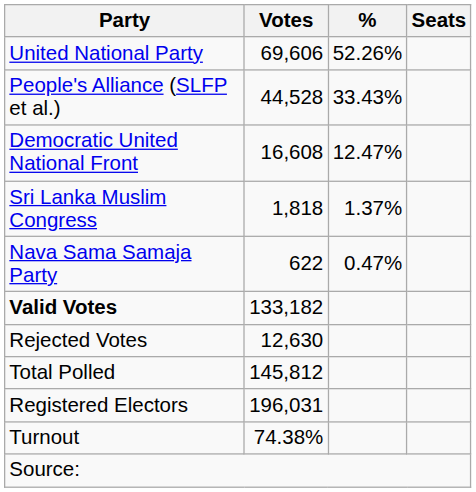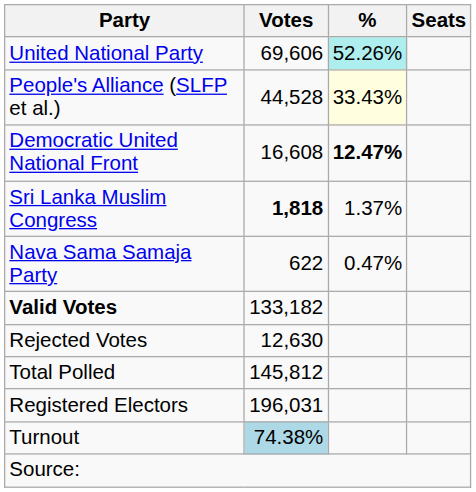(367, 53) no background -> (367, 53) paleturquoise background
(367, 97) no background -> (367, 97) lightyellow background
(367, 152) normal -> (367, 152) bold
(298, 208) normal -> (298, 208) bold
(289, 437) no background -> (289, 437) lightblue background
